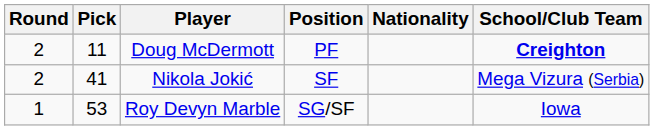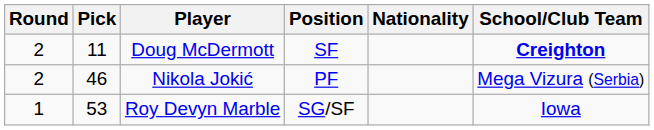(326, 49) PF -> (326, 49) SF
(97, 79) 41 -> (97, 79) 46
(326, 79) SF -> (326, 79) PF
